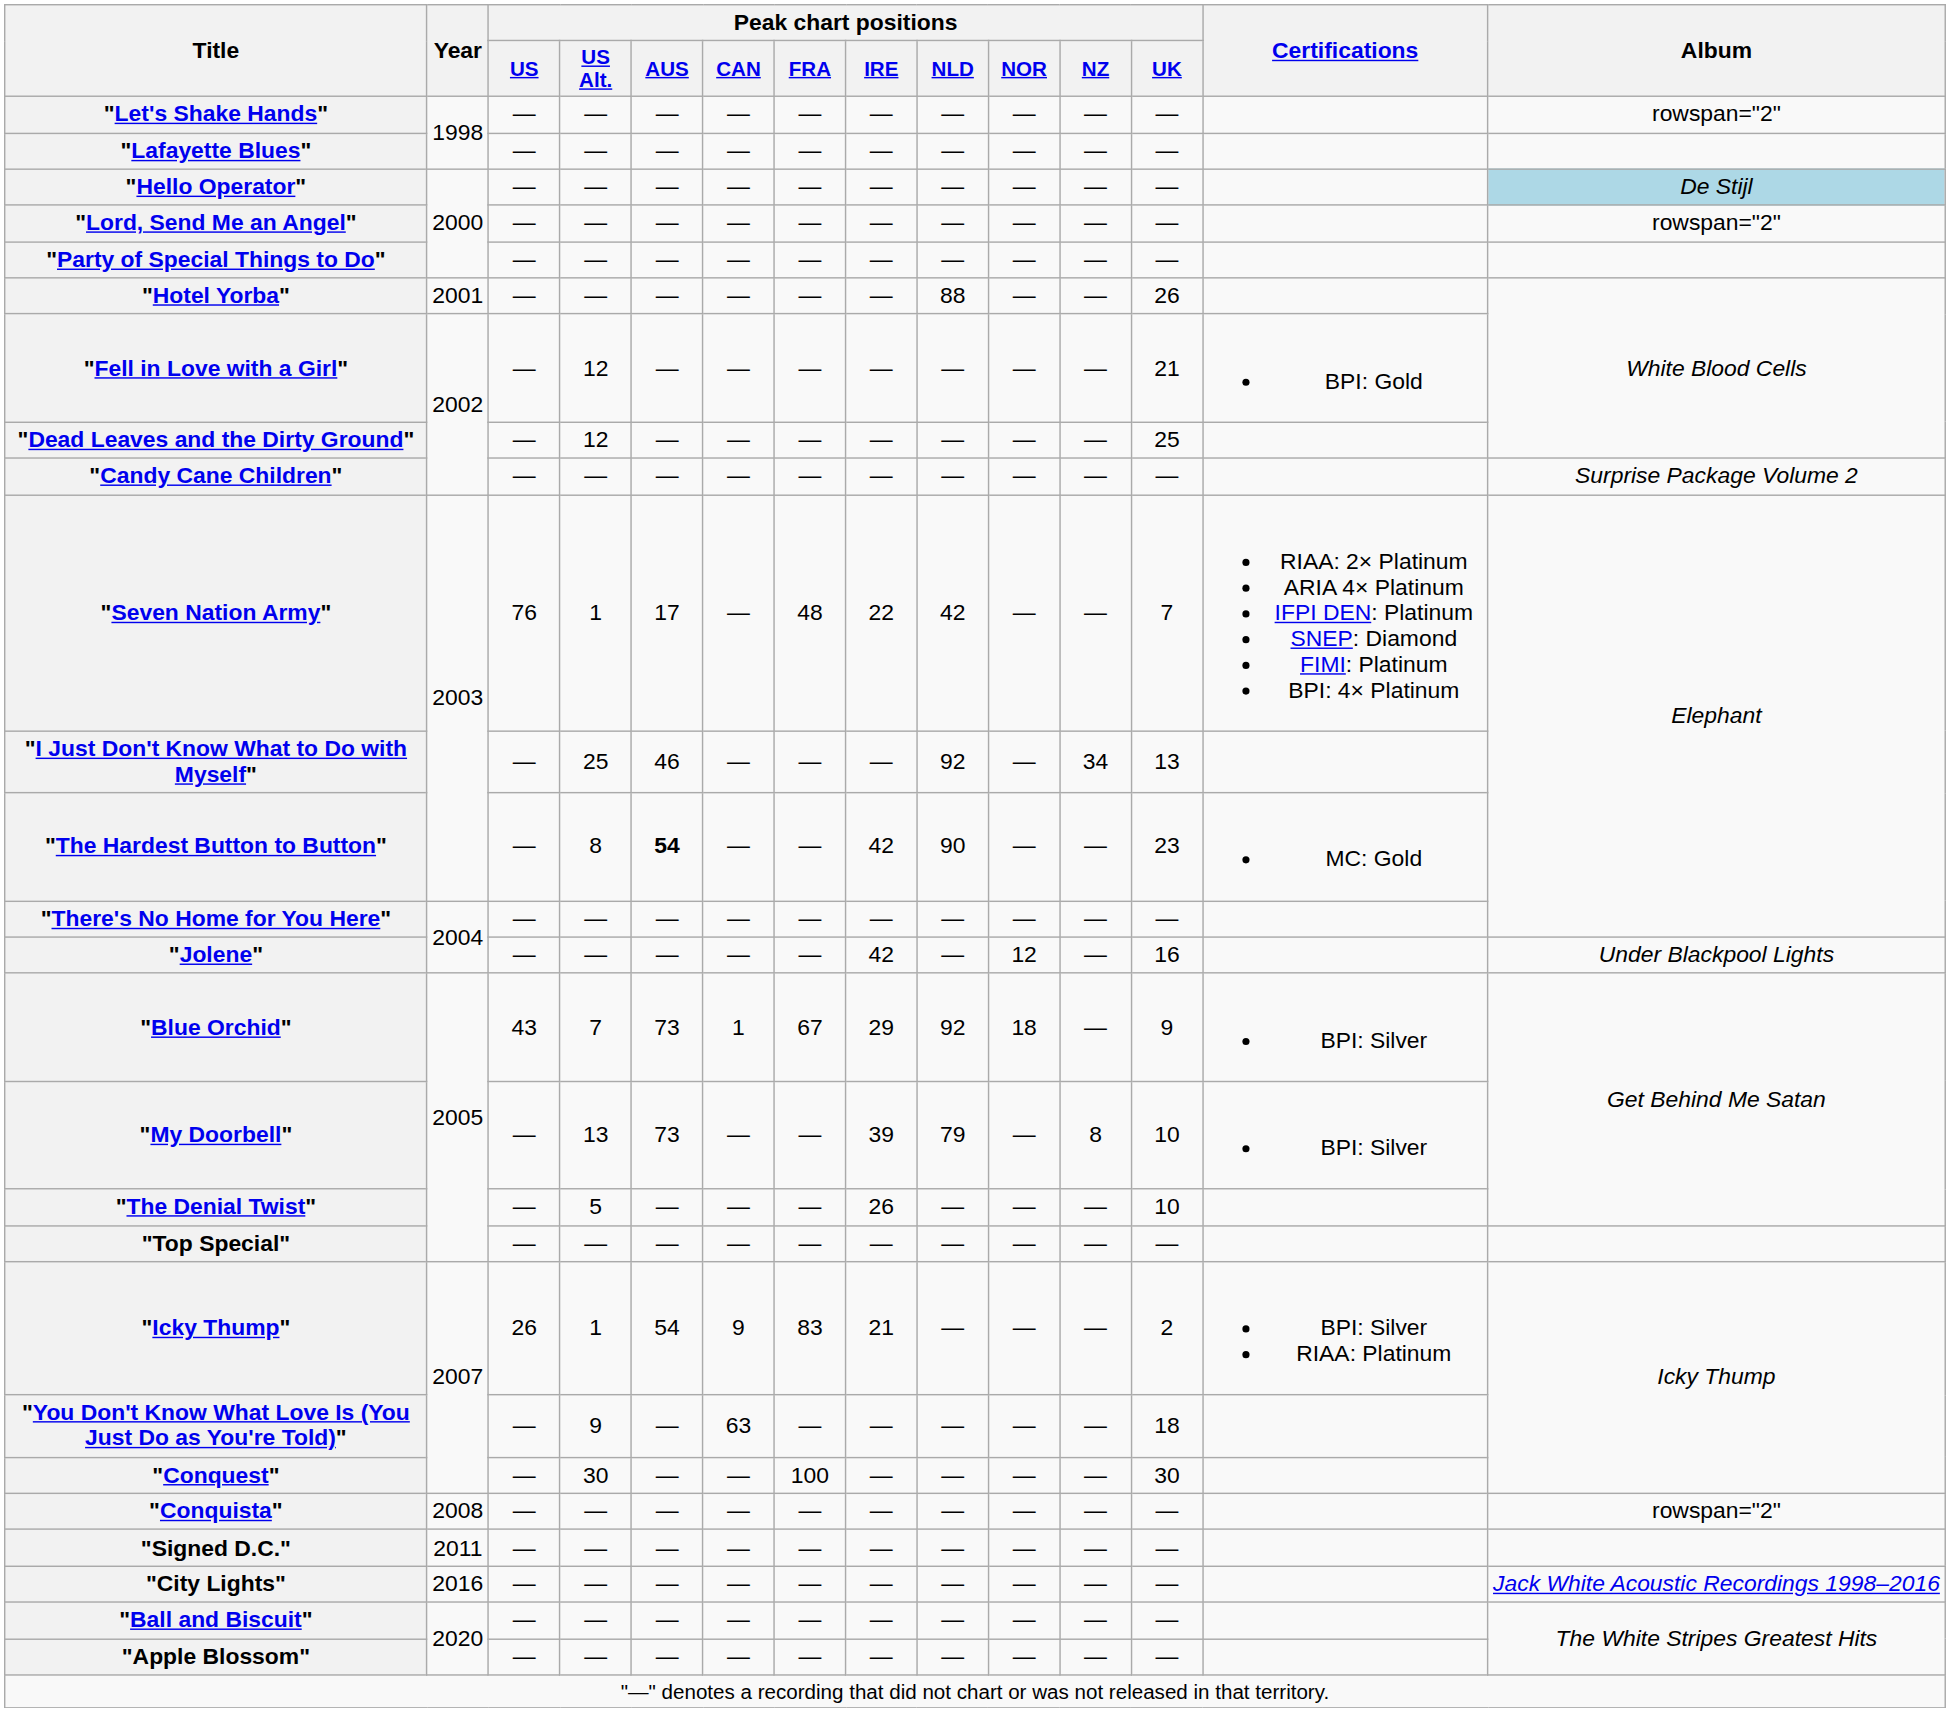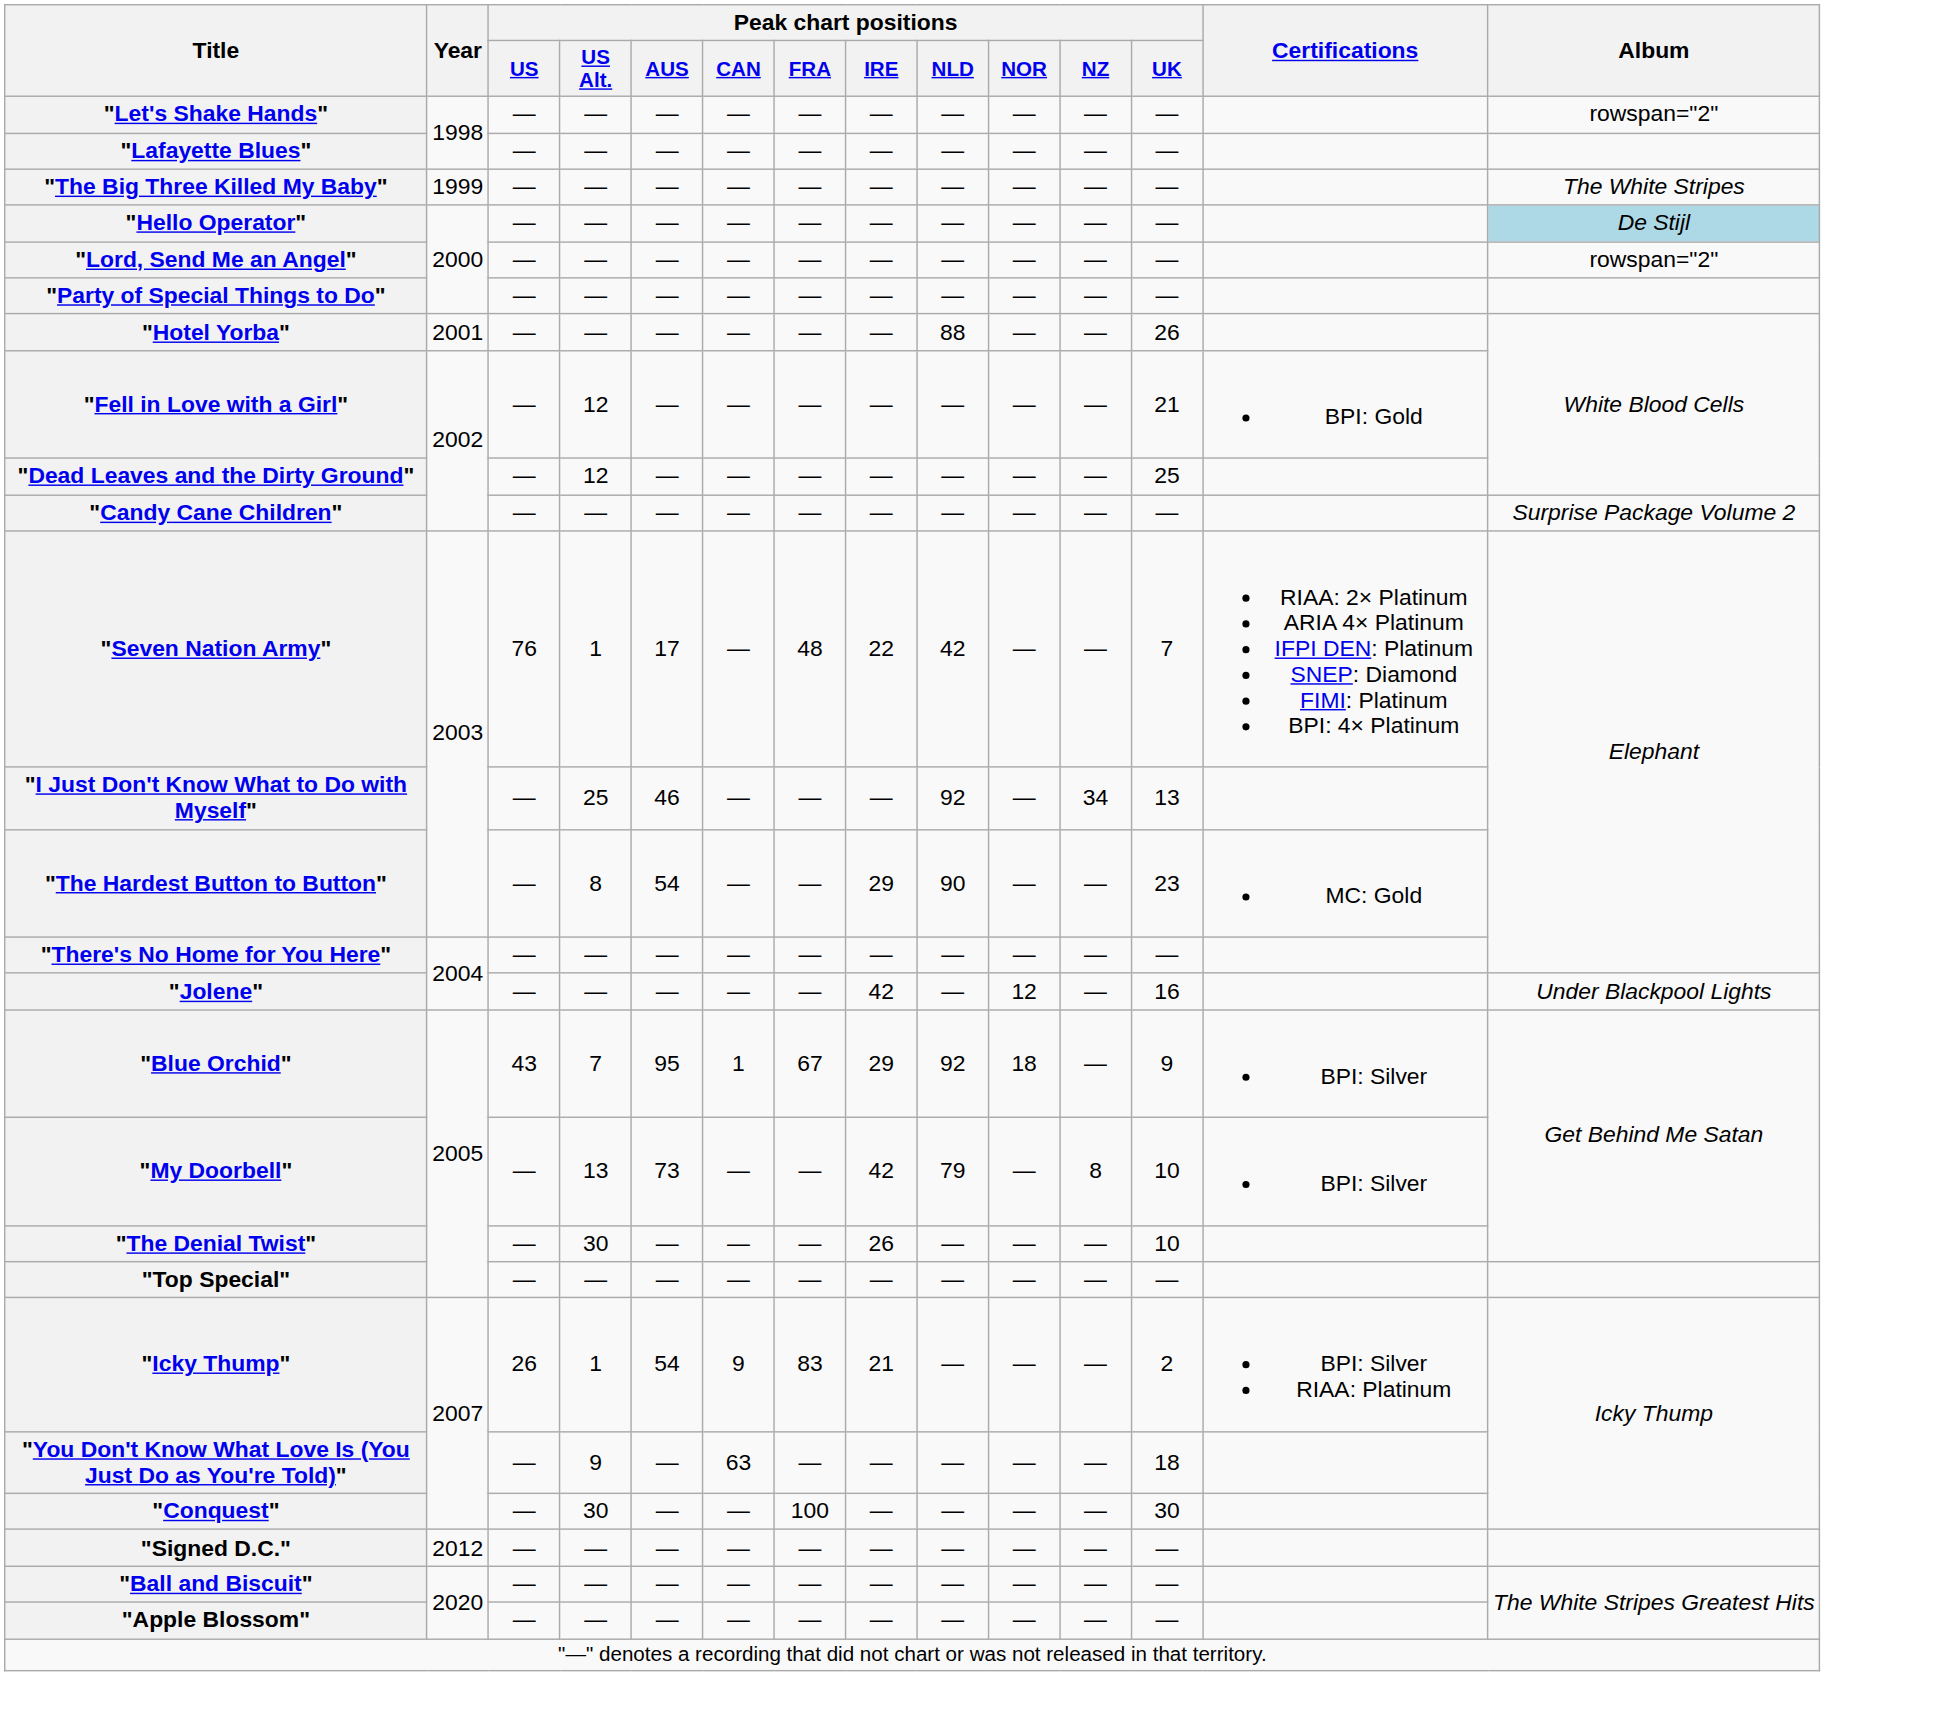+ row: (216, 186)
(667, 846) bold -> (667, 882) normal
(881, 846) 42 -> (881, 882) 29
(667, 1027) 73 -> (667, 1063) 95
(881, 1134) 39 -> (881, 1171) 42
(596, 1206) 5 -> (596, 1243) 30
- row: (216, 1511)
(458, 1547) 2011 -> (458, 1547) 2012
- row: (216, 1583)
